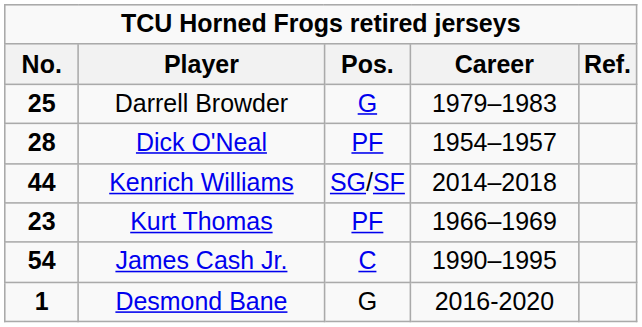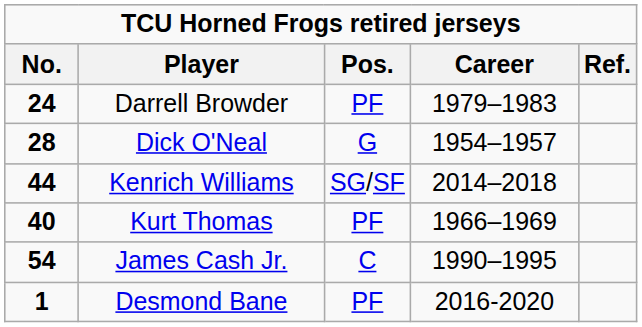(42, 103) 25 -> (42, 103) 24
(367, 103) G -> (367, 103) PF
(367, 143) PF -> (367, 143) G
(42, 222) 23 -> (42, 222) 40
(367, 301) G -> (367, 301) PF
